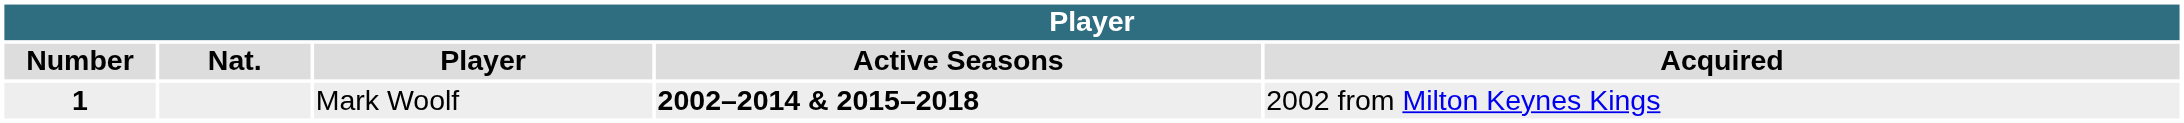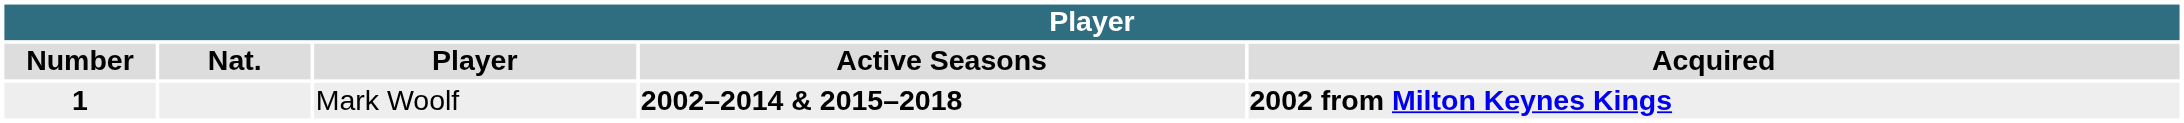(1463, 100) normal -> (1461, 100) bold
